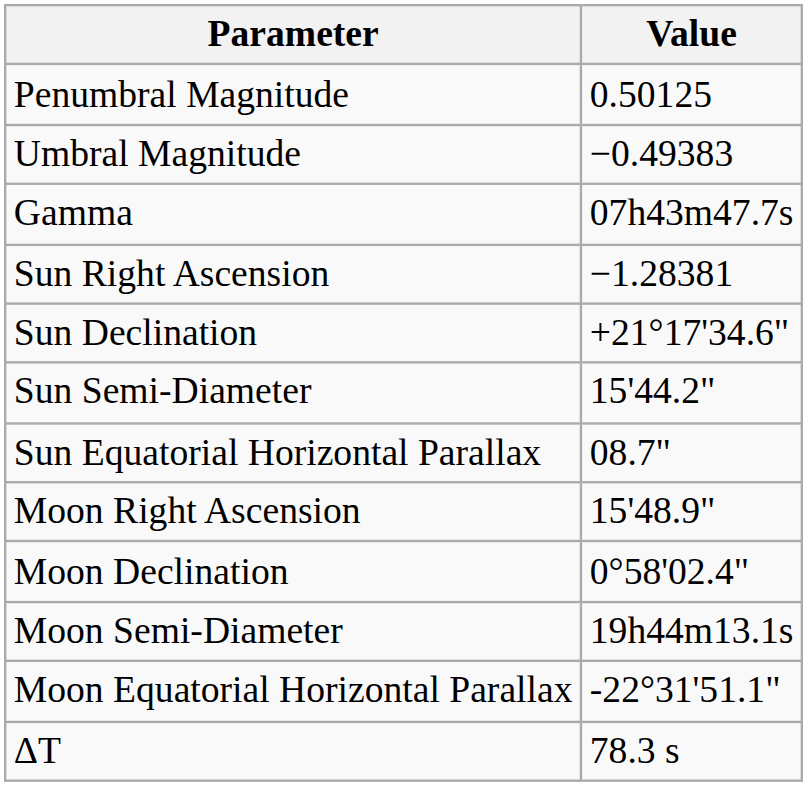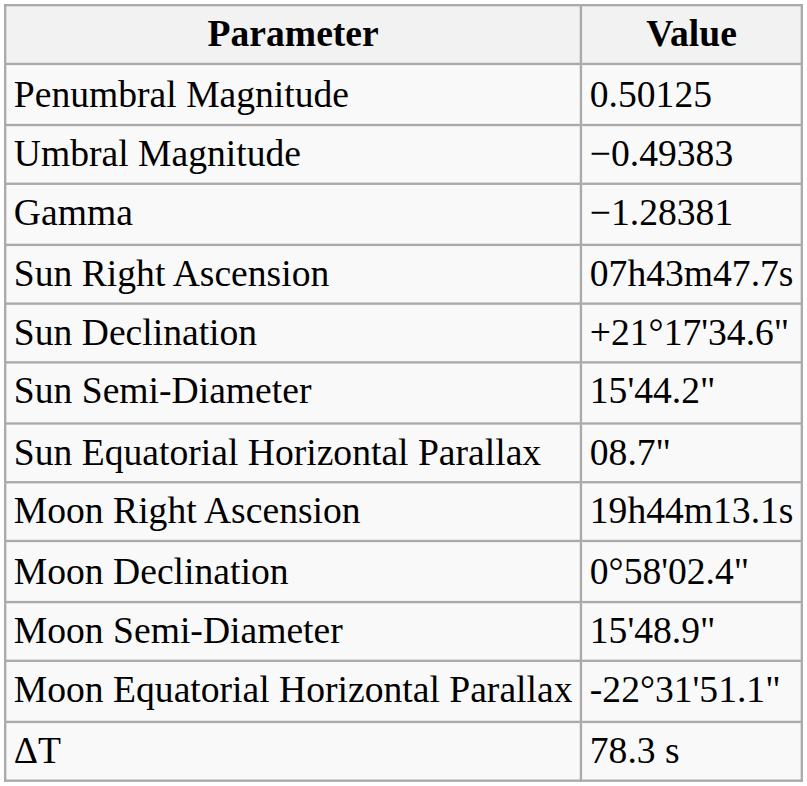(692, 213) 07h43m47.7s -> (662, 213) −1.28381
(662, 272) −1.28381 -> (692, 272) 07h43m47.7s
(653, 511) 15'48.9" -> (692, 511) 19h44m13.1s
(692, 630) 19h44m13.1s -> (653, 630) 15'48.9"
